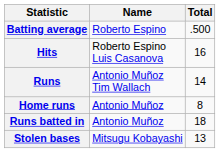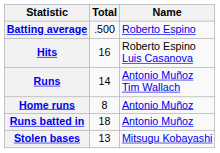columns swapped: (137, 13) <-> (200, 13)
